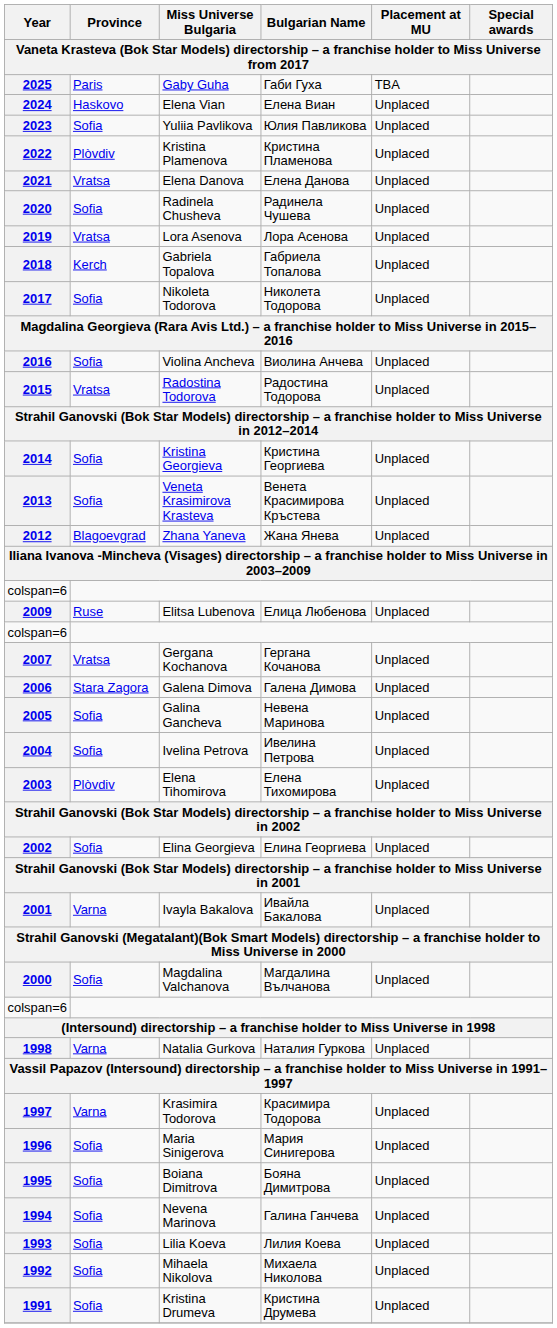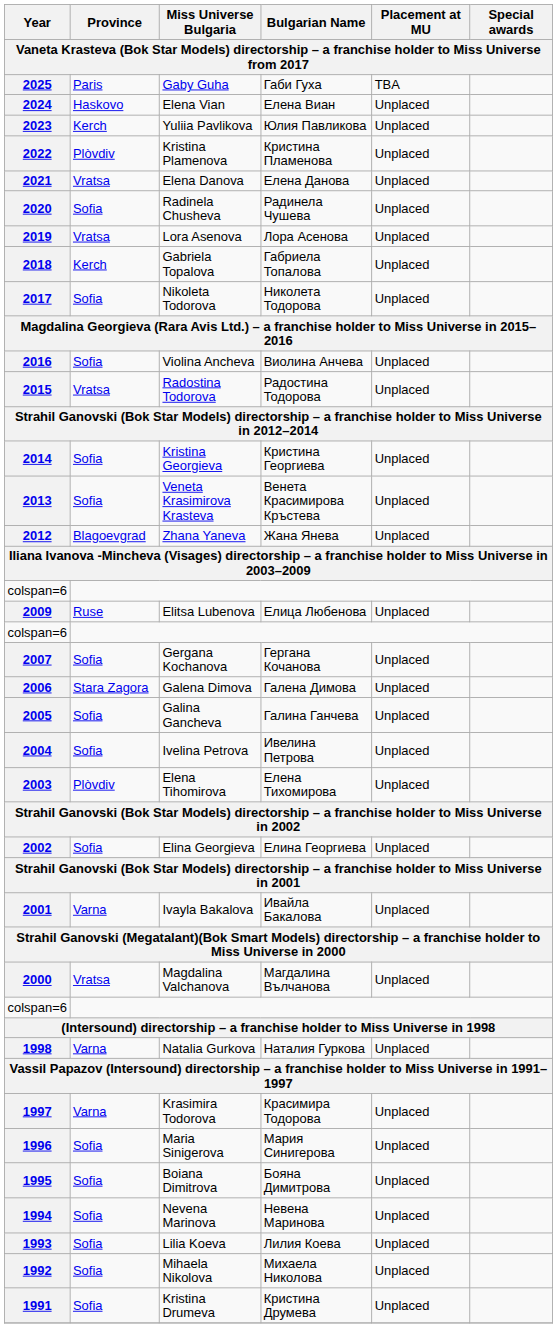(88, 126) Sofia -> (90, 126) Kerch
(91, 660) Vratsa -> (88, 660) Sofia
(294, 715) Невена Маринова -> (311, 715) Галина Ганчева
(88, 980) Sofia -> (91, 980) Vratsa
(311, 1216) Галина Ганчева -> (294, 1216) Невена Маринова
